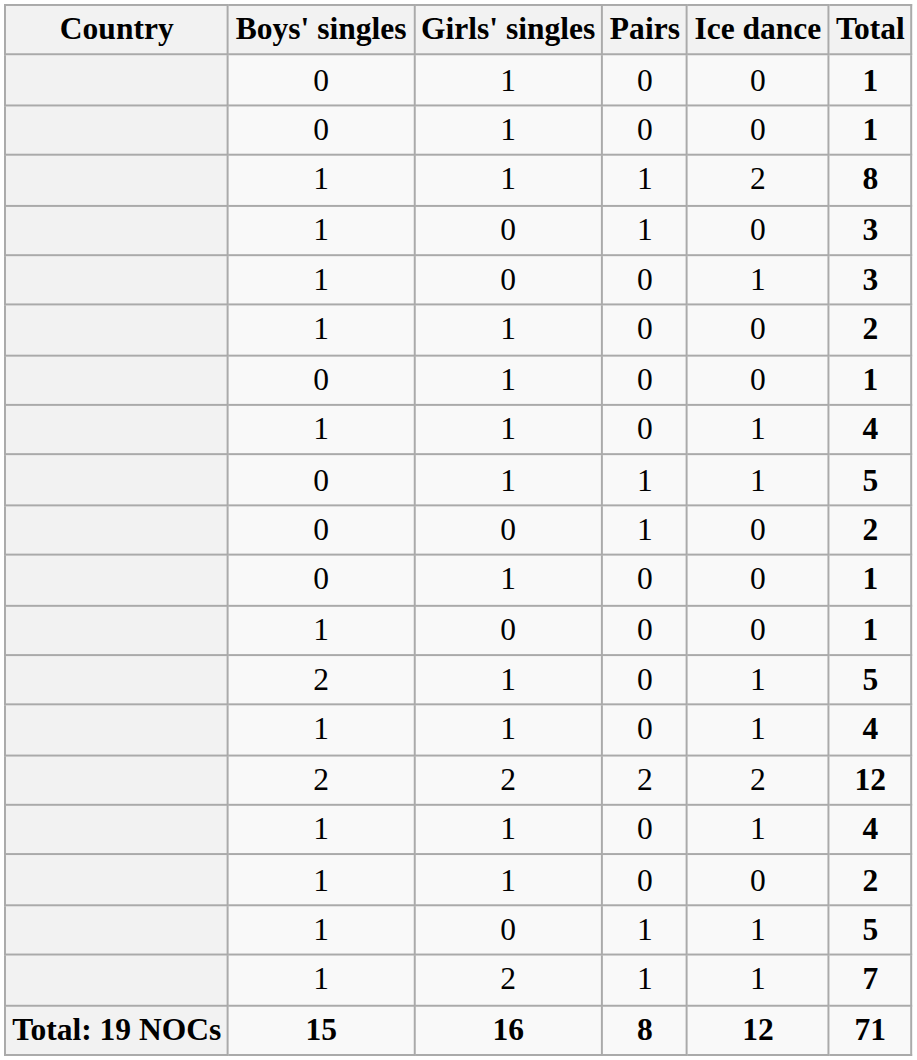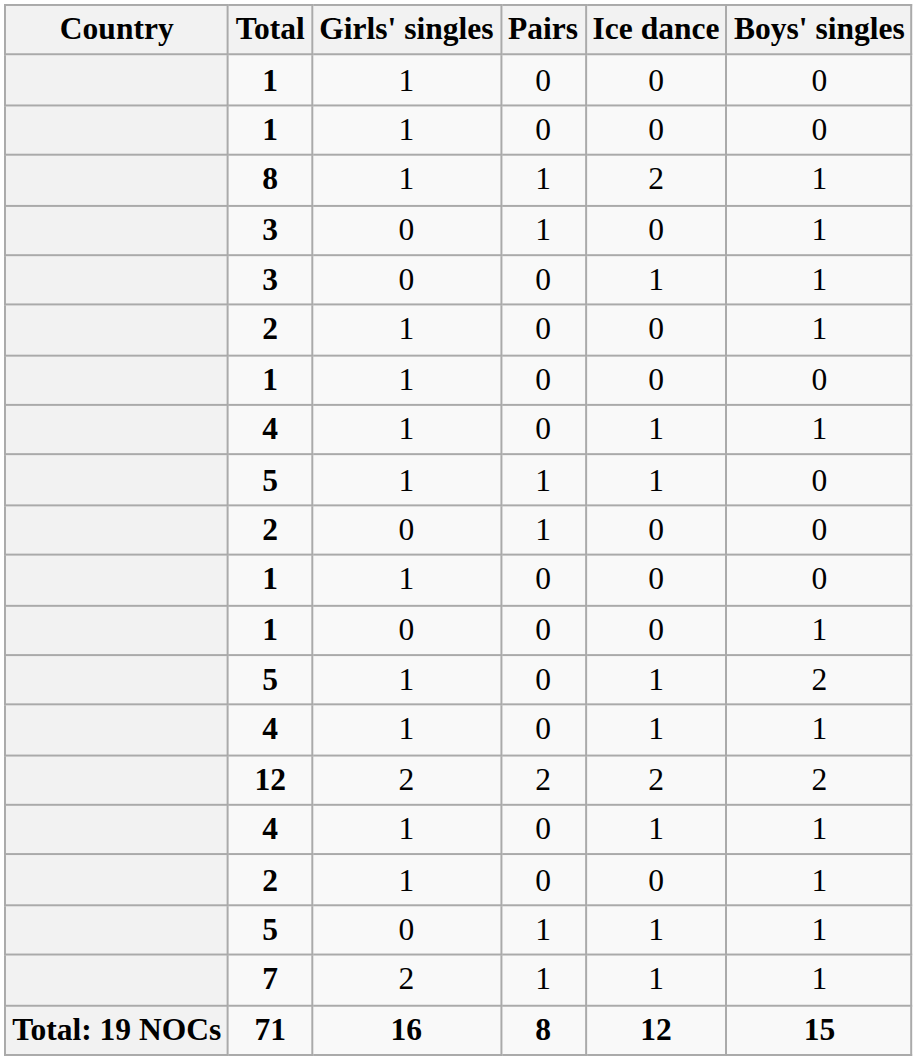columns swapped: (321, 29) <-> (870, 29)
